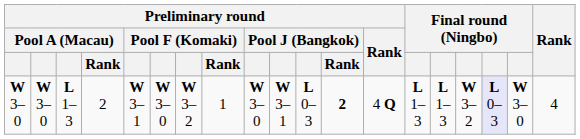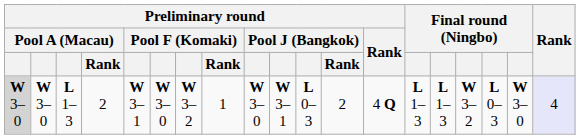(17, 104) no background -> (17, 104) lightgrey background
(342, 104) bold -> (342, 104) normal
(494, 104) lavender background -> (494, 104) no background
(554, 104) no background -> (554, 104) lavender background
